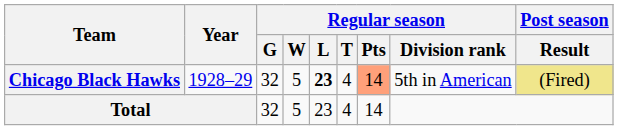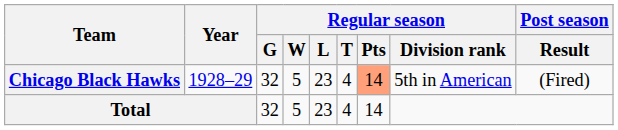(323, 79) bold -> (323, 79) normal
(564, 79) khaki background -> (564, 79) no background
